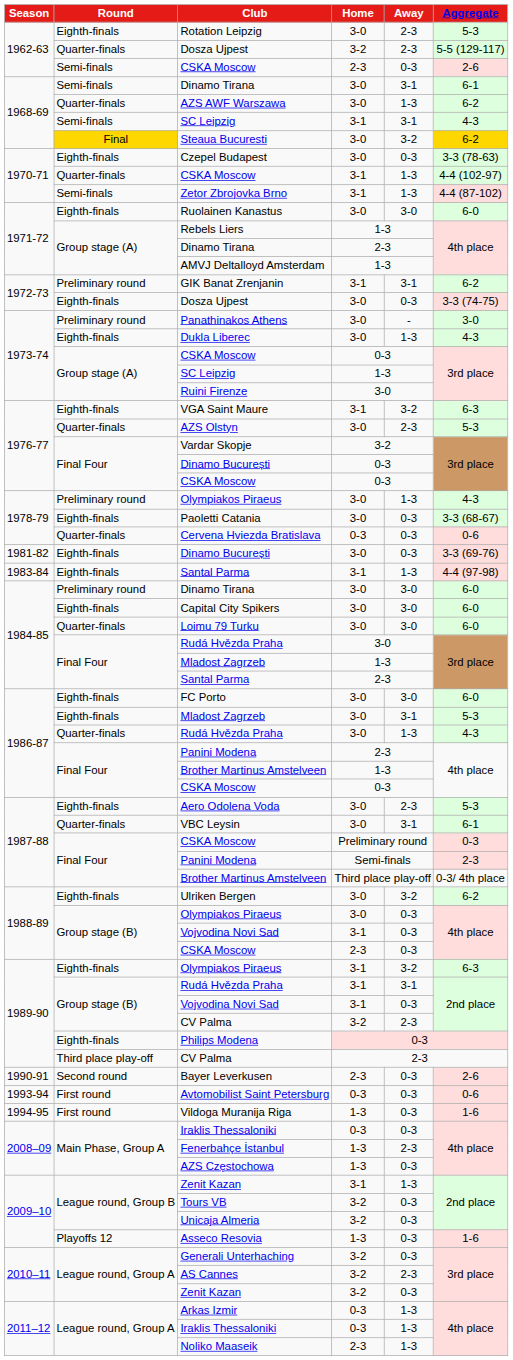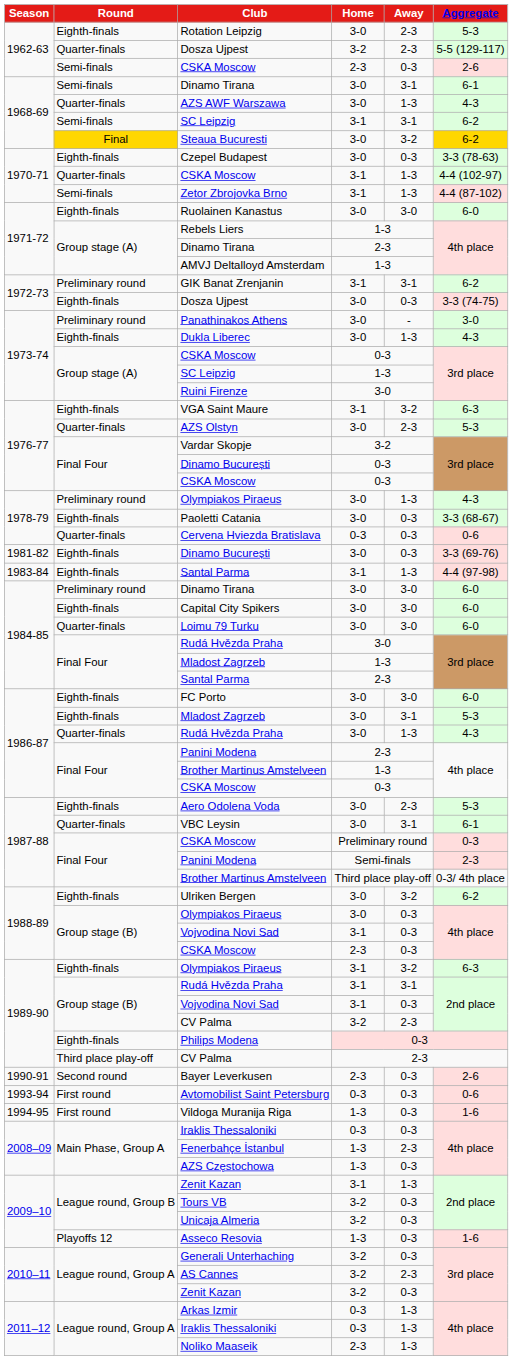(471, 103) 6-2 -> (471, 103) 4-3
(471, 121) 4-3 -> (471, 121) 6-2
